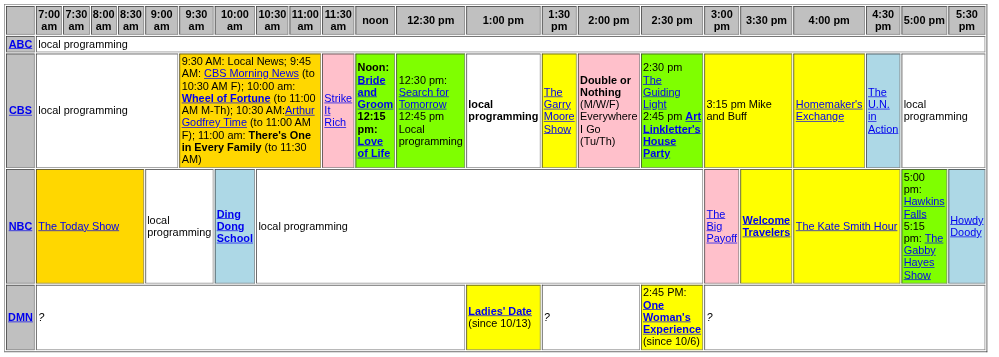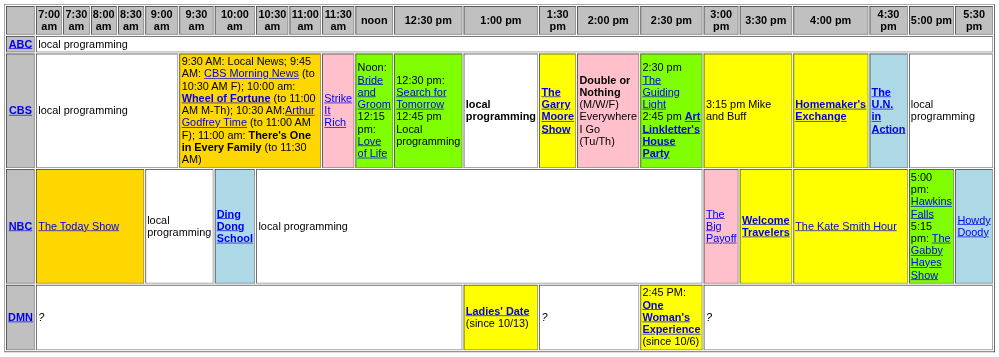(375, 110) bold -> (374, 110) normal
(559, 110) normal -> (558, 110) bold
(829, 110) normal -> (831, 110) bold
(883, 110) normal -> (888, 110) bold
